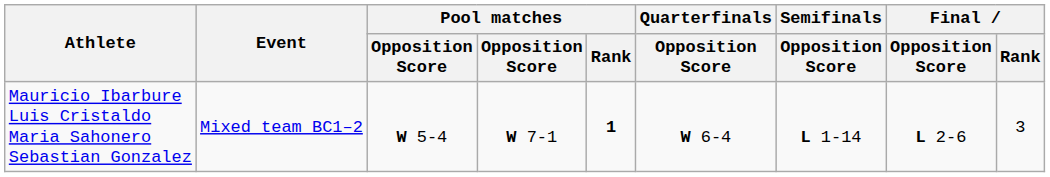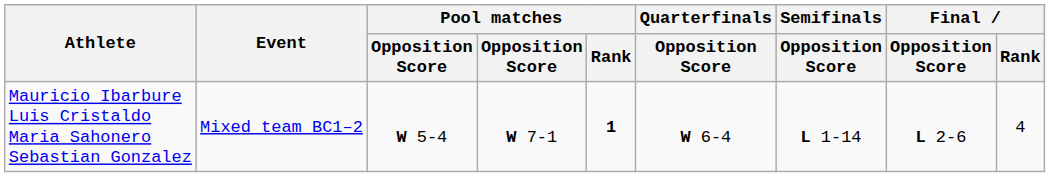(1020, 126) 3 -> (1020, 126) 4
